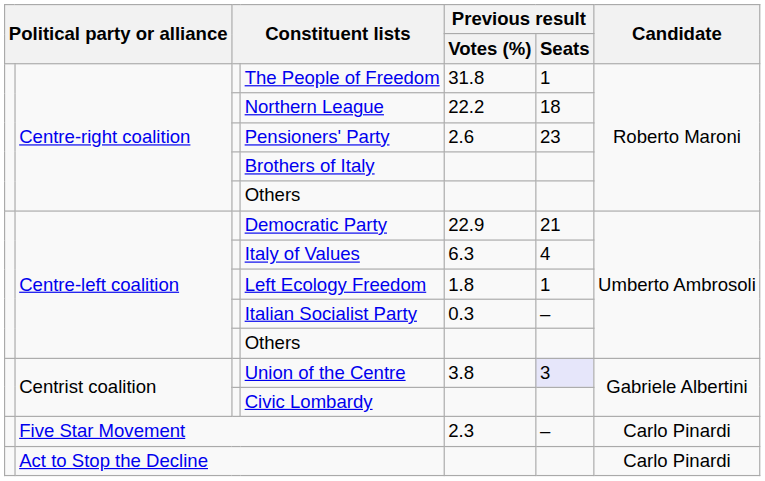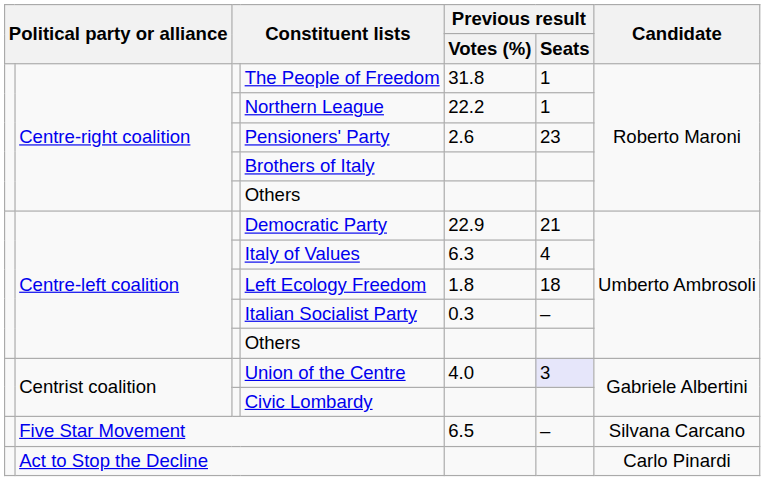(550, 107) 18 -> (545, 107) 1
(545, 284) 1 -> (550, 284) 18
(461, 372) 3.8 -> (461, 372) 4.0
(461, 431) 2.3 -> (461, 431) 6.5
(677, 431) Carlo Pinardi -> (677, 431) Silvana Carcano
